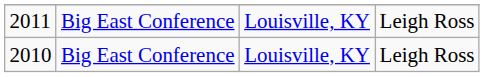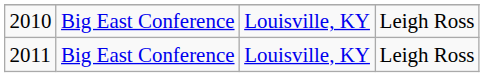rows swapped: (30, 54) <-> (30, 21)
